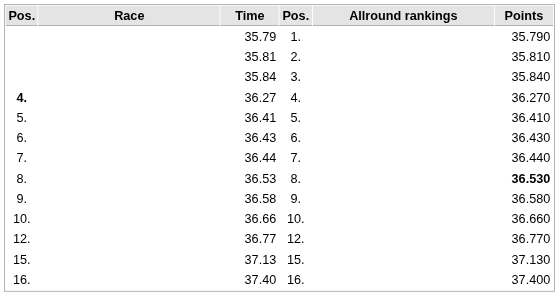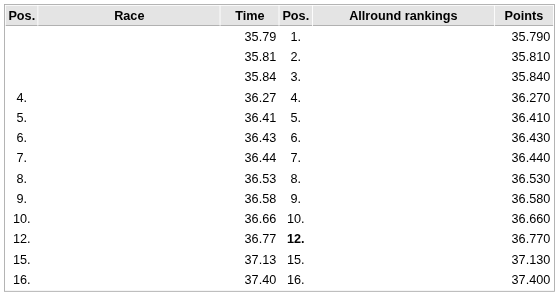(22, 97) bold -> (22, 97) normal
(531, 178) bold -> (531, 178) normal
(296, 239) normal -> (296, 239) bold
